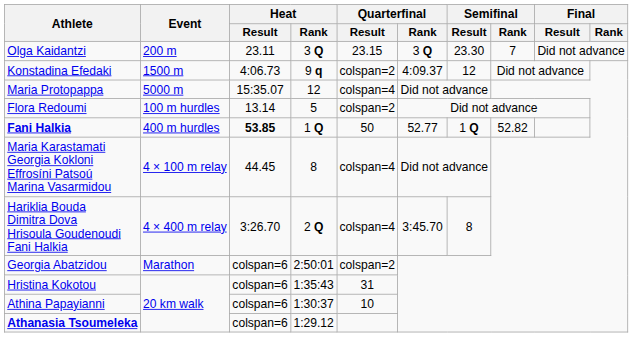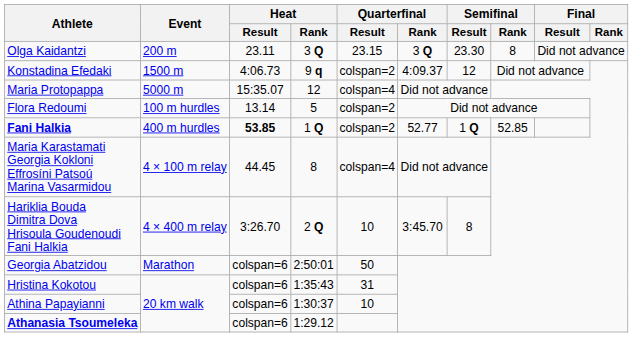(513, 52) 7 -> (513, 52) 8
(367, 128) 50 -> (367, 128) colspan=2
(513, 128) 52.82 -> (513, 128) 52.85
(367, 227) colspan=4 -> (367, 227) 10
(367, 266) colspan=2 -> (367, 266) 50
